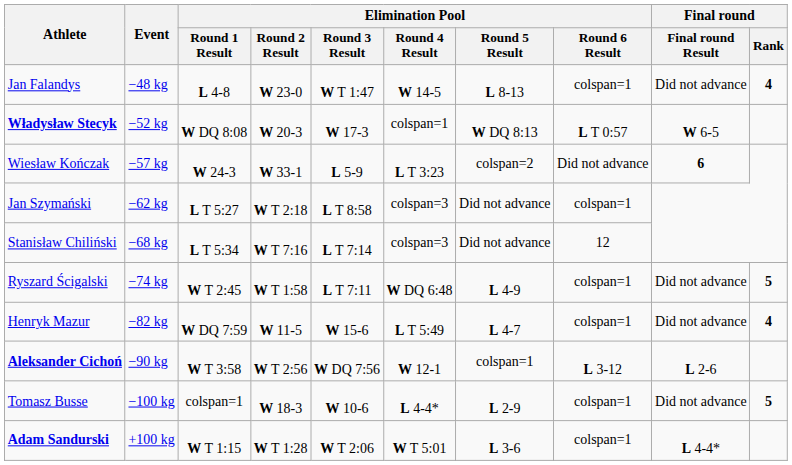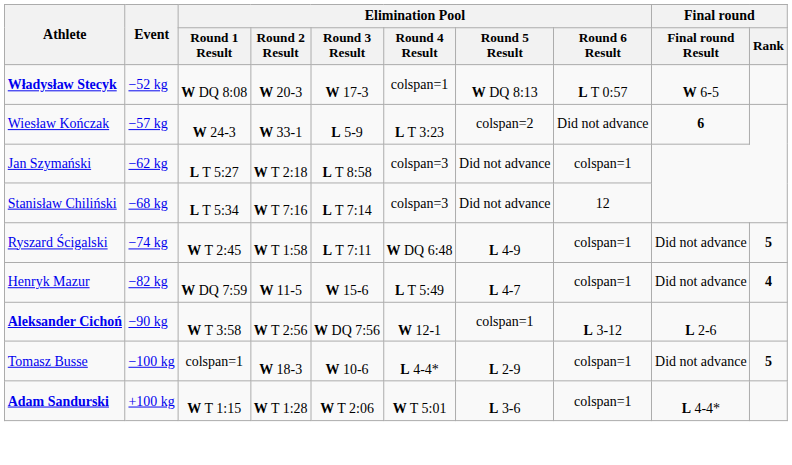- row: (44, 85)
